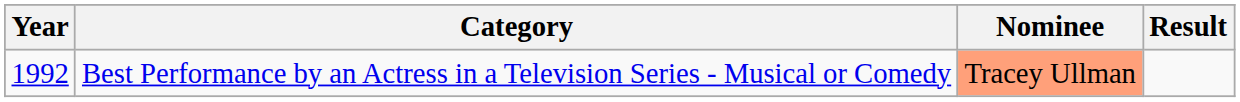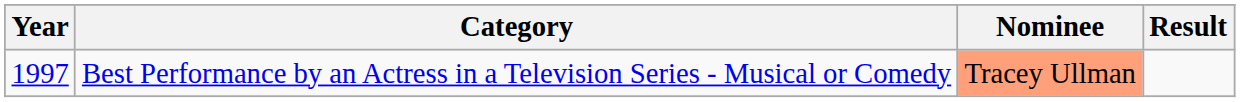(40, 72) 1992 -> (40, 72) 1997
